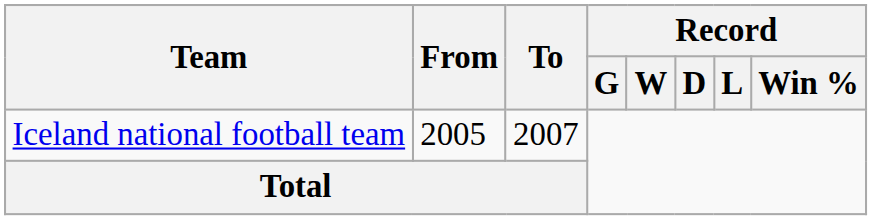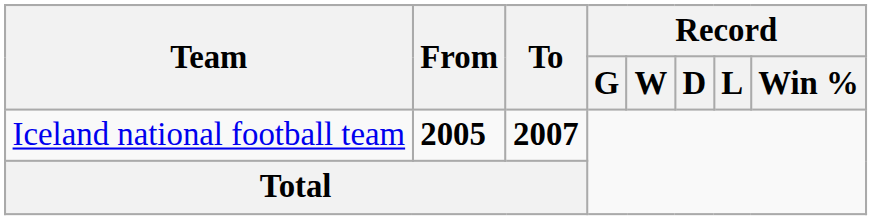(453, 134) normal -> (453, 134) bold
(546, 134) normal -> (546, 134) bold
